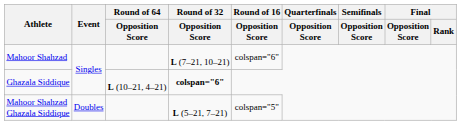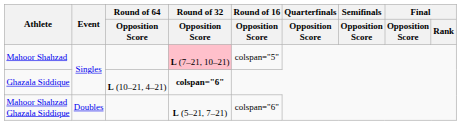(200, 62) no background -> (200, 62) pink background
(257, 57) colspan="6" -> (257, 57) colspan="5"
(257, 108) colspan="5" -> (257, 108) colspan="6"
